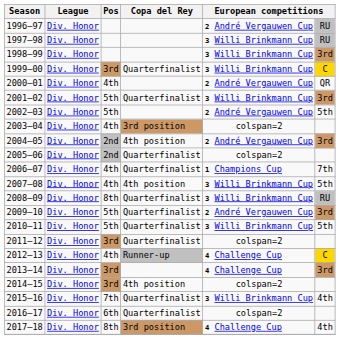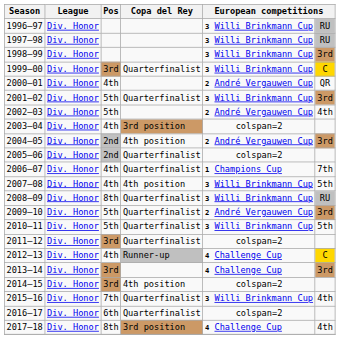(259, 26) 2 André Vergauwen Cup -> (259, 26) 3 Willi Brinkmann Cup
(325, 112) 5th -> (325, 112) 4th
